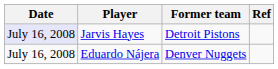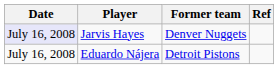(202, 34) Detroit Pistons -> (206, 34) Denver Nuggets
(206, 53) Denver Nuggets -> (202, 53) Detroit Pistons
